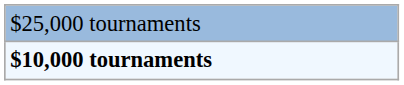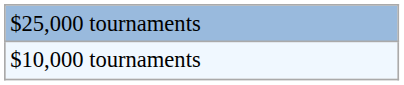(111, 59) bold -> (105, 59) normal
